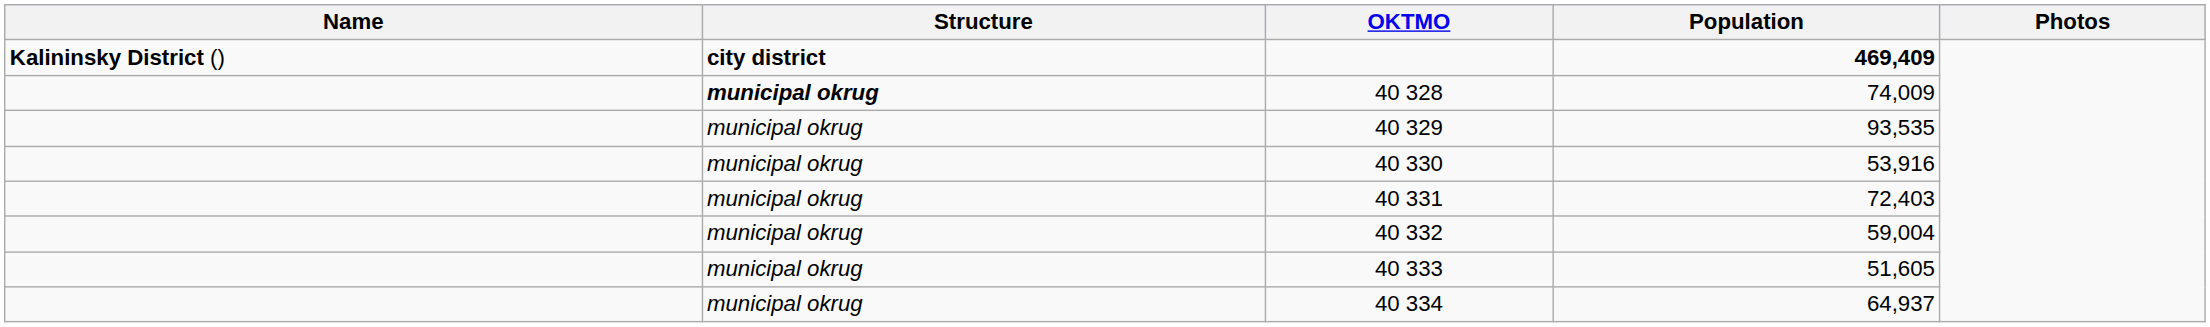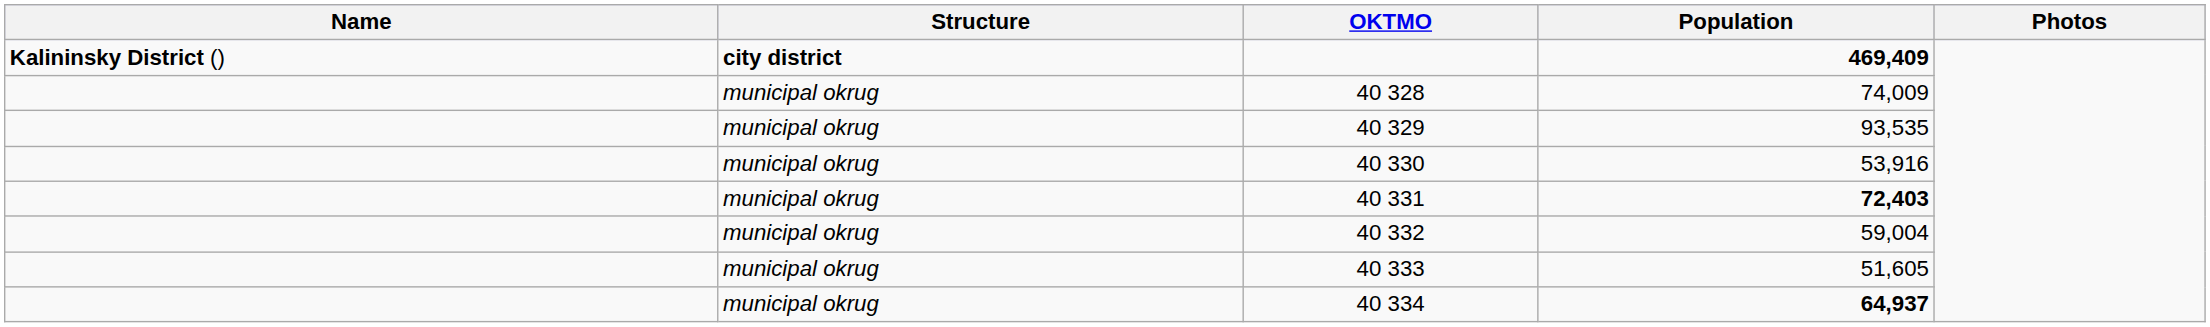(793, 92) bold -> (801, 92) normal
(1901, 198) normal -> (1895, 198) bold
(1901, 304) normal -> (1895, 304) bold
